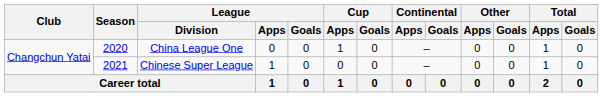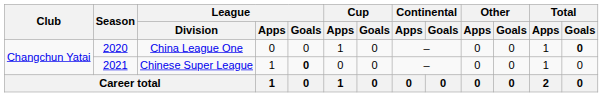(580, 48) normal -> (580, 48) bold
(306, 65) normal -> (306, 65) bold
